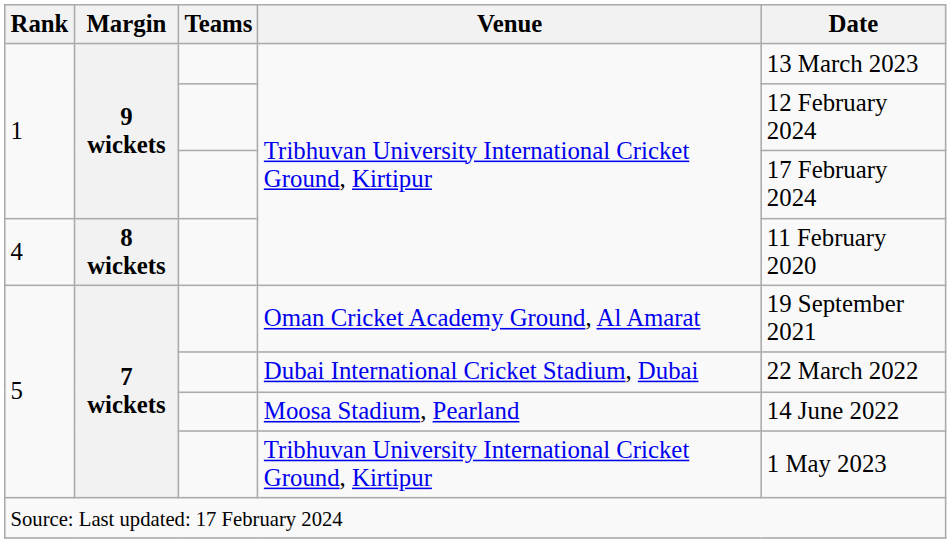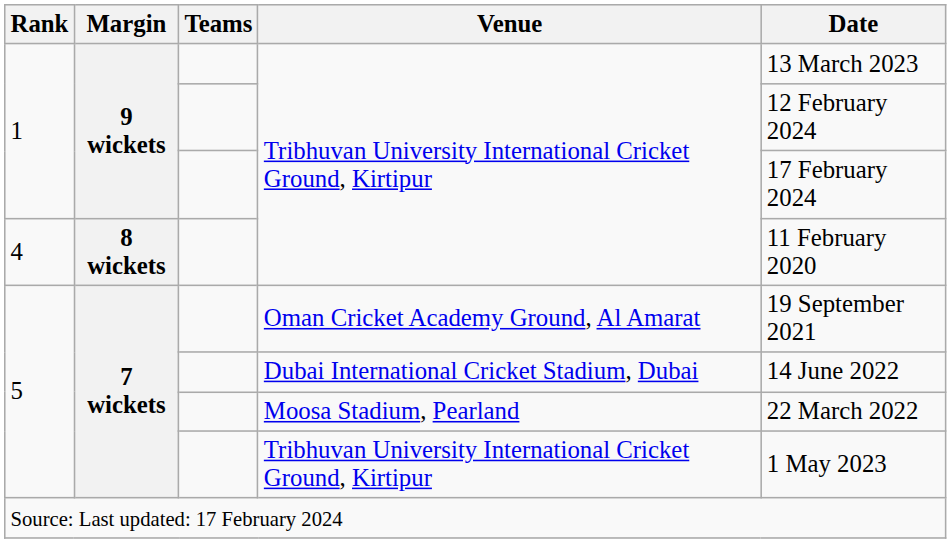(843, 371) 22 March 2022 -> (833, 371) 14 June 2022
(833, 411) 14 June 2022 -> (843, 411) 22 March 2022
